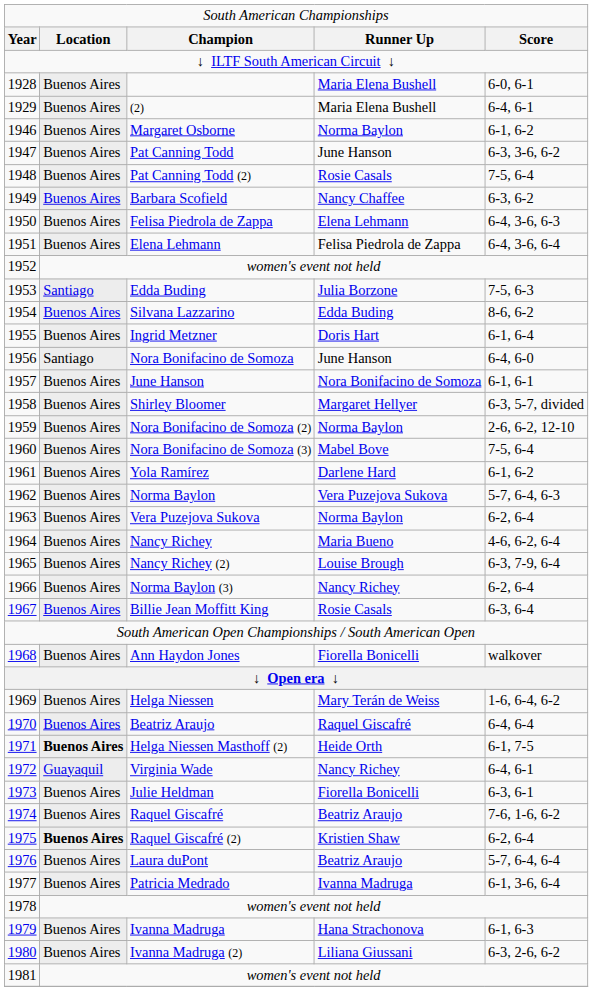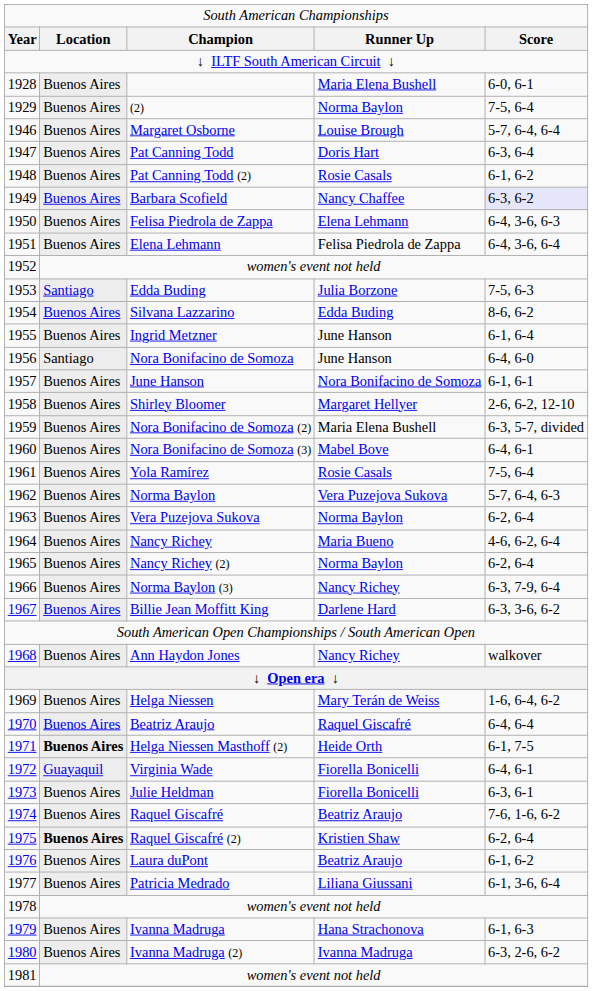(377, 107) Maria Elena Bushell -> (360, 107) Norma Baylon
(511, 107) 6-4, 6-1 -> (511, 107) 7-5, 6-4
(360, 130) Norma Baylon -> (361, 130) Louise Brough
(511, 130) 6-1, 6-2 -> (524, 130) 5-7, 6-4, 6-4
(355, 152) June Hanson -> (348, 152) Doris Hart
(524, 152) 6-3, 3-6, 6-2 -> (511, 152) 6-3, 6-4
(511, 175) 7-5, 6-4 -> (511, 175) 6-1, 6-2
(511, 198) no background -> (511, 198) lavender background
(348, 335) Doris Hart -> (355, 335) June Hanson
(536, 404) 6-3, 5-7, divided -> (531, 404) 2-6, 6-2, 12-10
(360, 426) Norma Baylon -> (377, 426) Maria Elena Bushell
(531, 426) 2-6, 6-2, 12-10 -> (536, 426) 6-3, 5-7, divided
(511, 449) 7-5, 6-4 -> (511, 449) 6-4, 6-1
(357, 472) Darlene Hard -> (355, 472) Rosie Casals
(511, 472) 6-1, 6-2 -> (511, 472) 7-5, 6-4
(361, 564) Louise Brough -> (360, 564) Norma Baylon
(524, 564) 6-3, 7-9, 6-4 -> (511, 564) 6-2, 6-4
(511, 586) 6-2, 6-4 -> (524, 586) 6-3, 7-9, 6-4
(355, 609) Rosie Casals -> (357, 609) Darlene Hard
(511, 609) 6-3, 6-4 -> (524, 609) 6-3, 3-6, 6-2
(368, 655) Fiorella Bonicelli -> (359, 655) Nancy Richey
(359, 769) Nancy Richey -> (368, 769) Fiorella Bonicelli
(524, 860) 5-7, 6-4, 6-4 -> (511, 860) 6-1, 6-2
(365, 883) Ivanna Madruga -> (365, 883) Liliana Giussani
(365, 952) Liliana Giussani -> (365, 952) Ivanna Madruga
